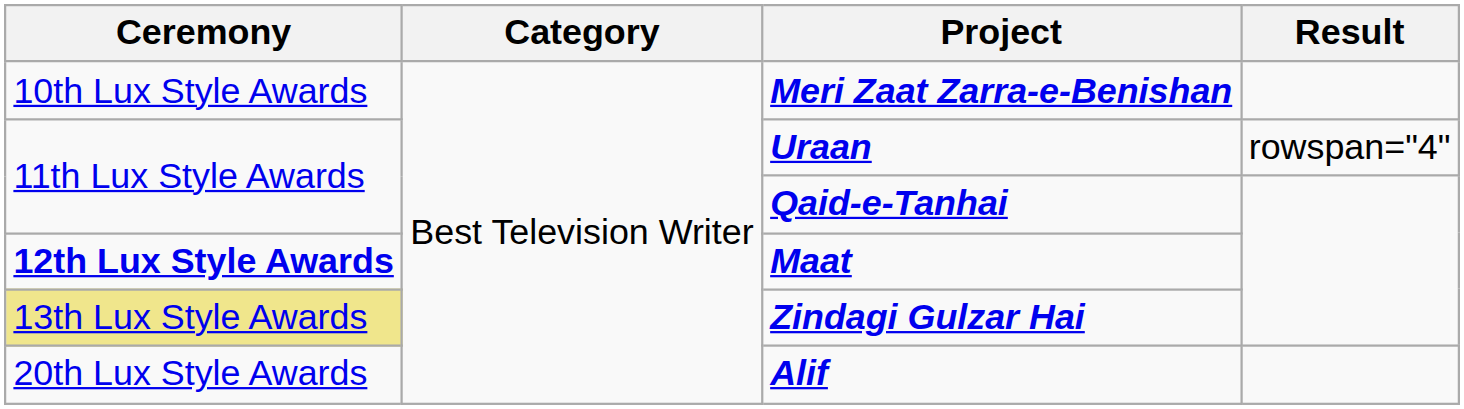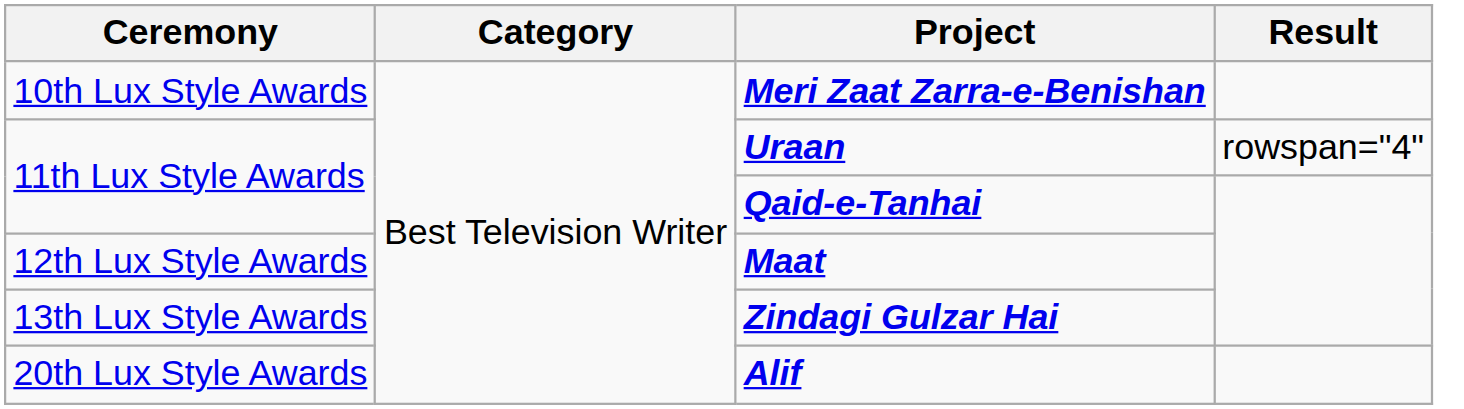(204, 260) bold -> (190, 260) normal
(190, 317) khaki background -> (190, 317) no background
